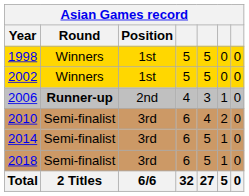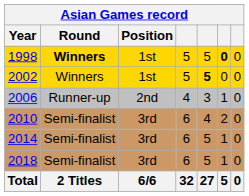(80, 56) normal -> (80, 56) bold
(224, 56) normal -> (224, 56) bold
(207, 77) normal -> (207, 77) bold
(80, 98) bold -> (80, 98) normal
